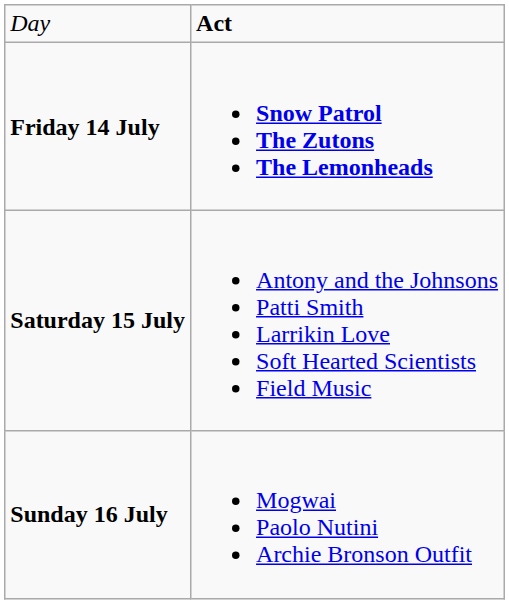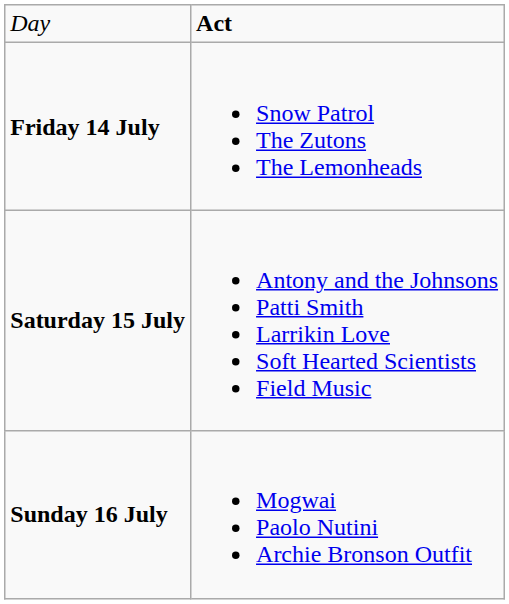(347, 140) bold -> (347, 140) normal
